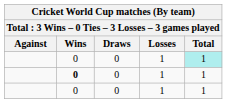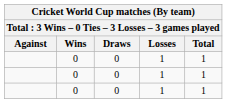(203, 59) paleturquoise background -> (203, 59) no background
(75, 75) bold -> (75, 75) normal
